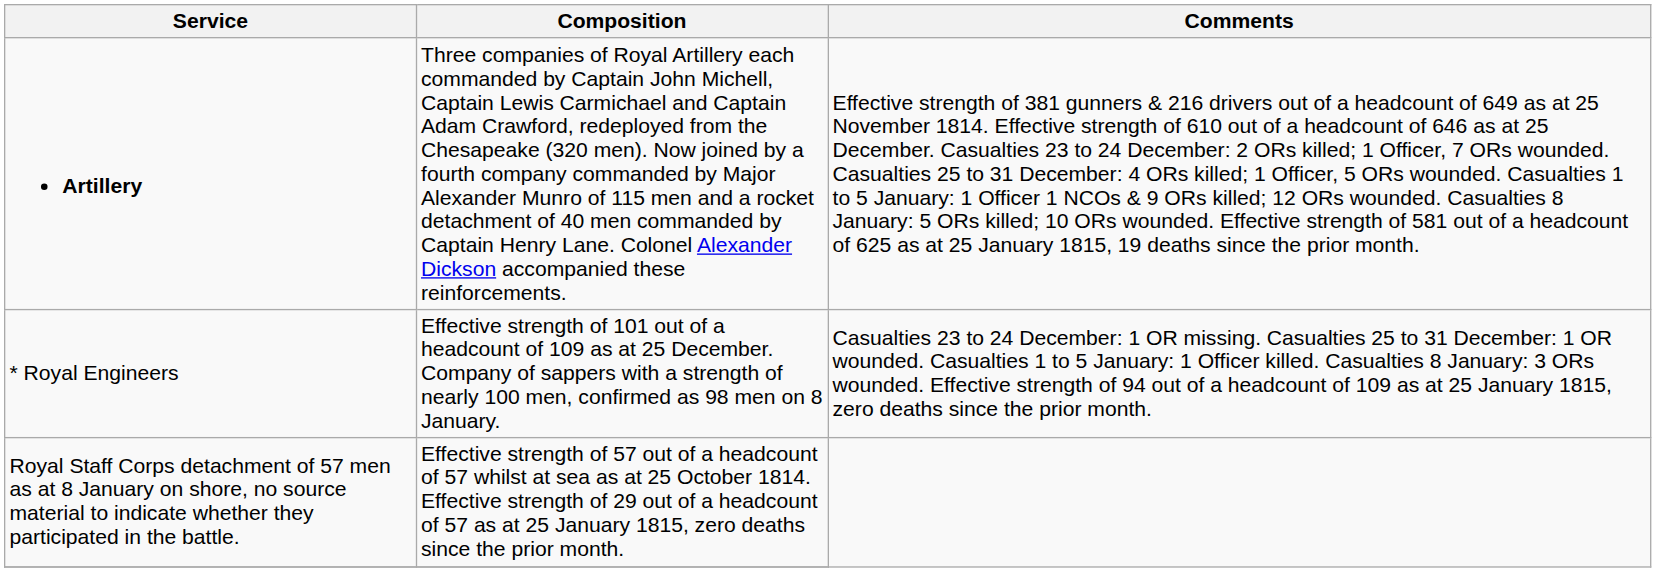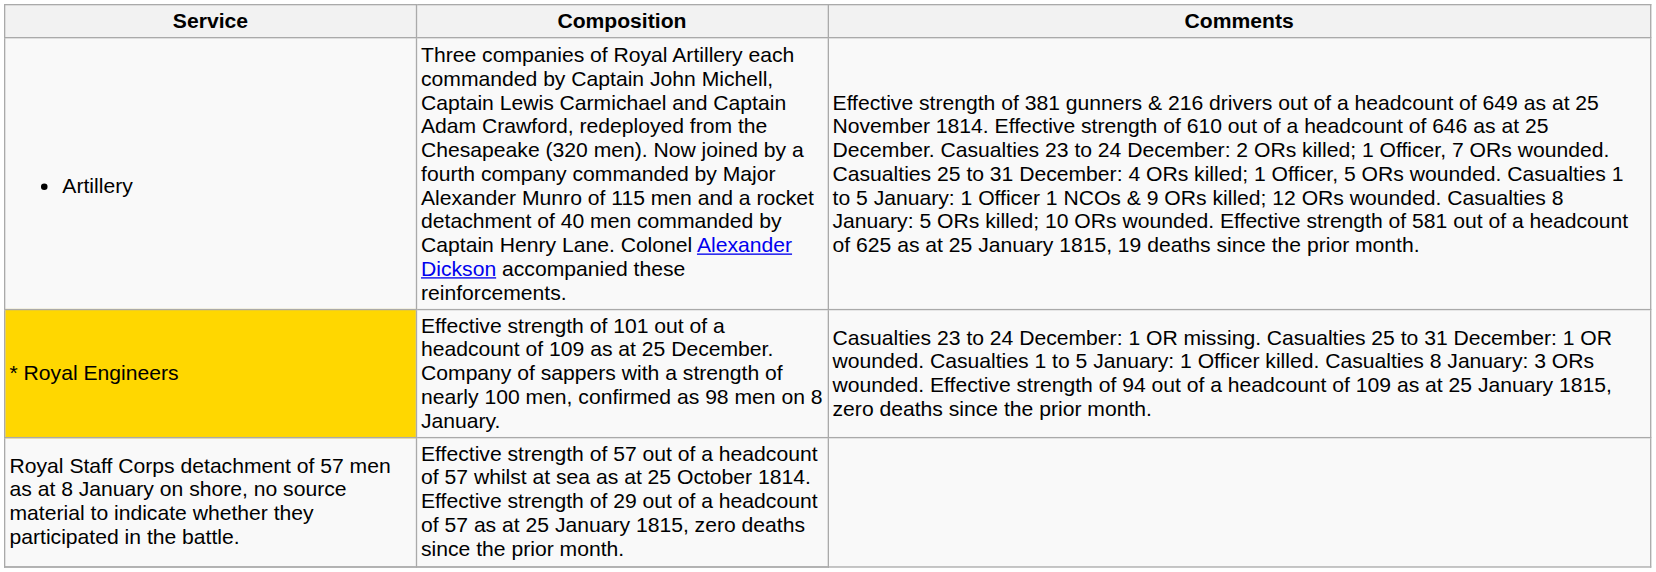(210, 186) bold -> (210, 186) normal
(94, 373) no background -> (94, 373) gold background
